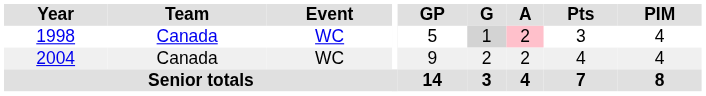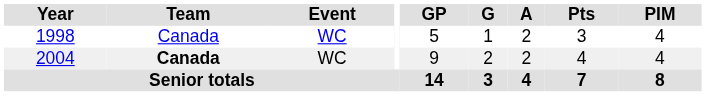(487, 36) lightgrey background -> (488, 36) no background
(525, 36) pink background -> (526, 36) no background
(187, 58) normal -> (188, 58) bold
